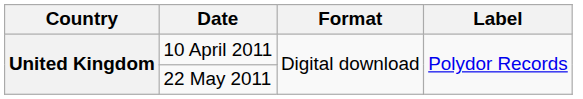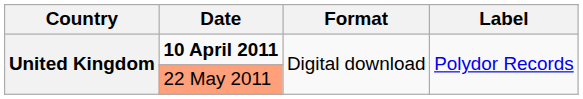(218, 49) normal -> (221, 49) bold
(217, 79) no background -> (217, 79) lightsalmon background
